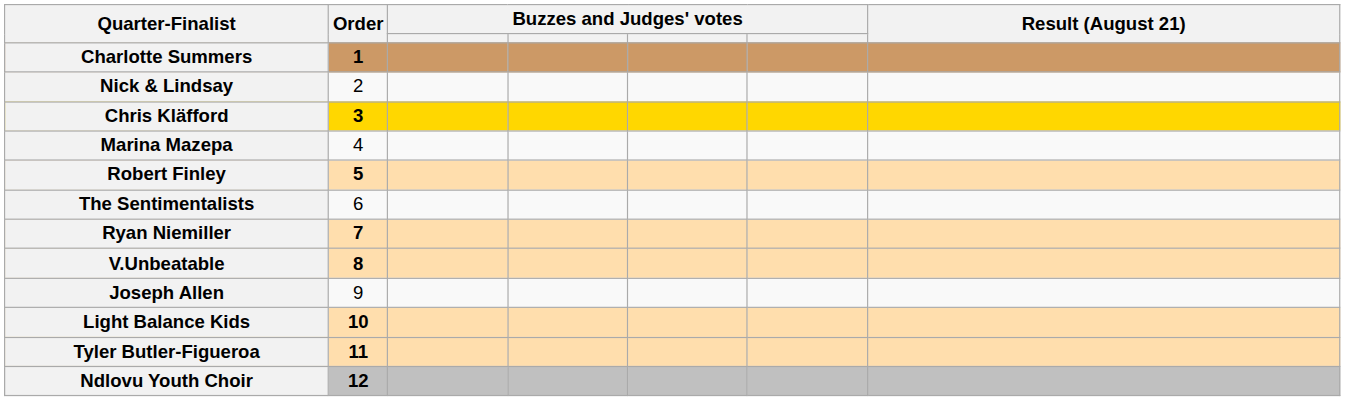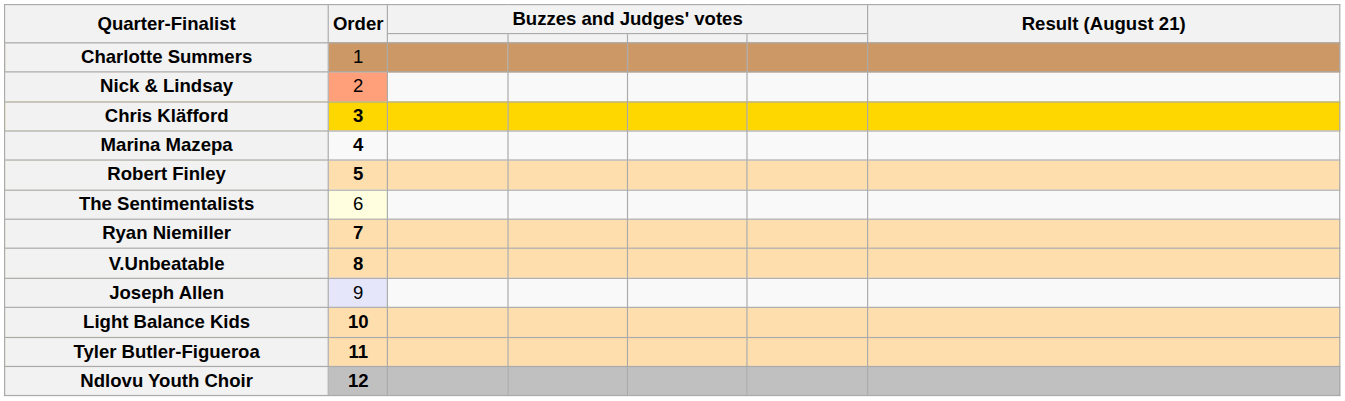(358, 57) bold -> (358, 57) normal
(358, 86) no background -> (358, 86) lightsalmon background
(358, 145) normal -> (358, 145) bold
(358, 204) no background -> (358, 204) lightyellow background
(358, 292) no background -> (358, 292) lavender background
